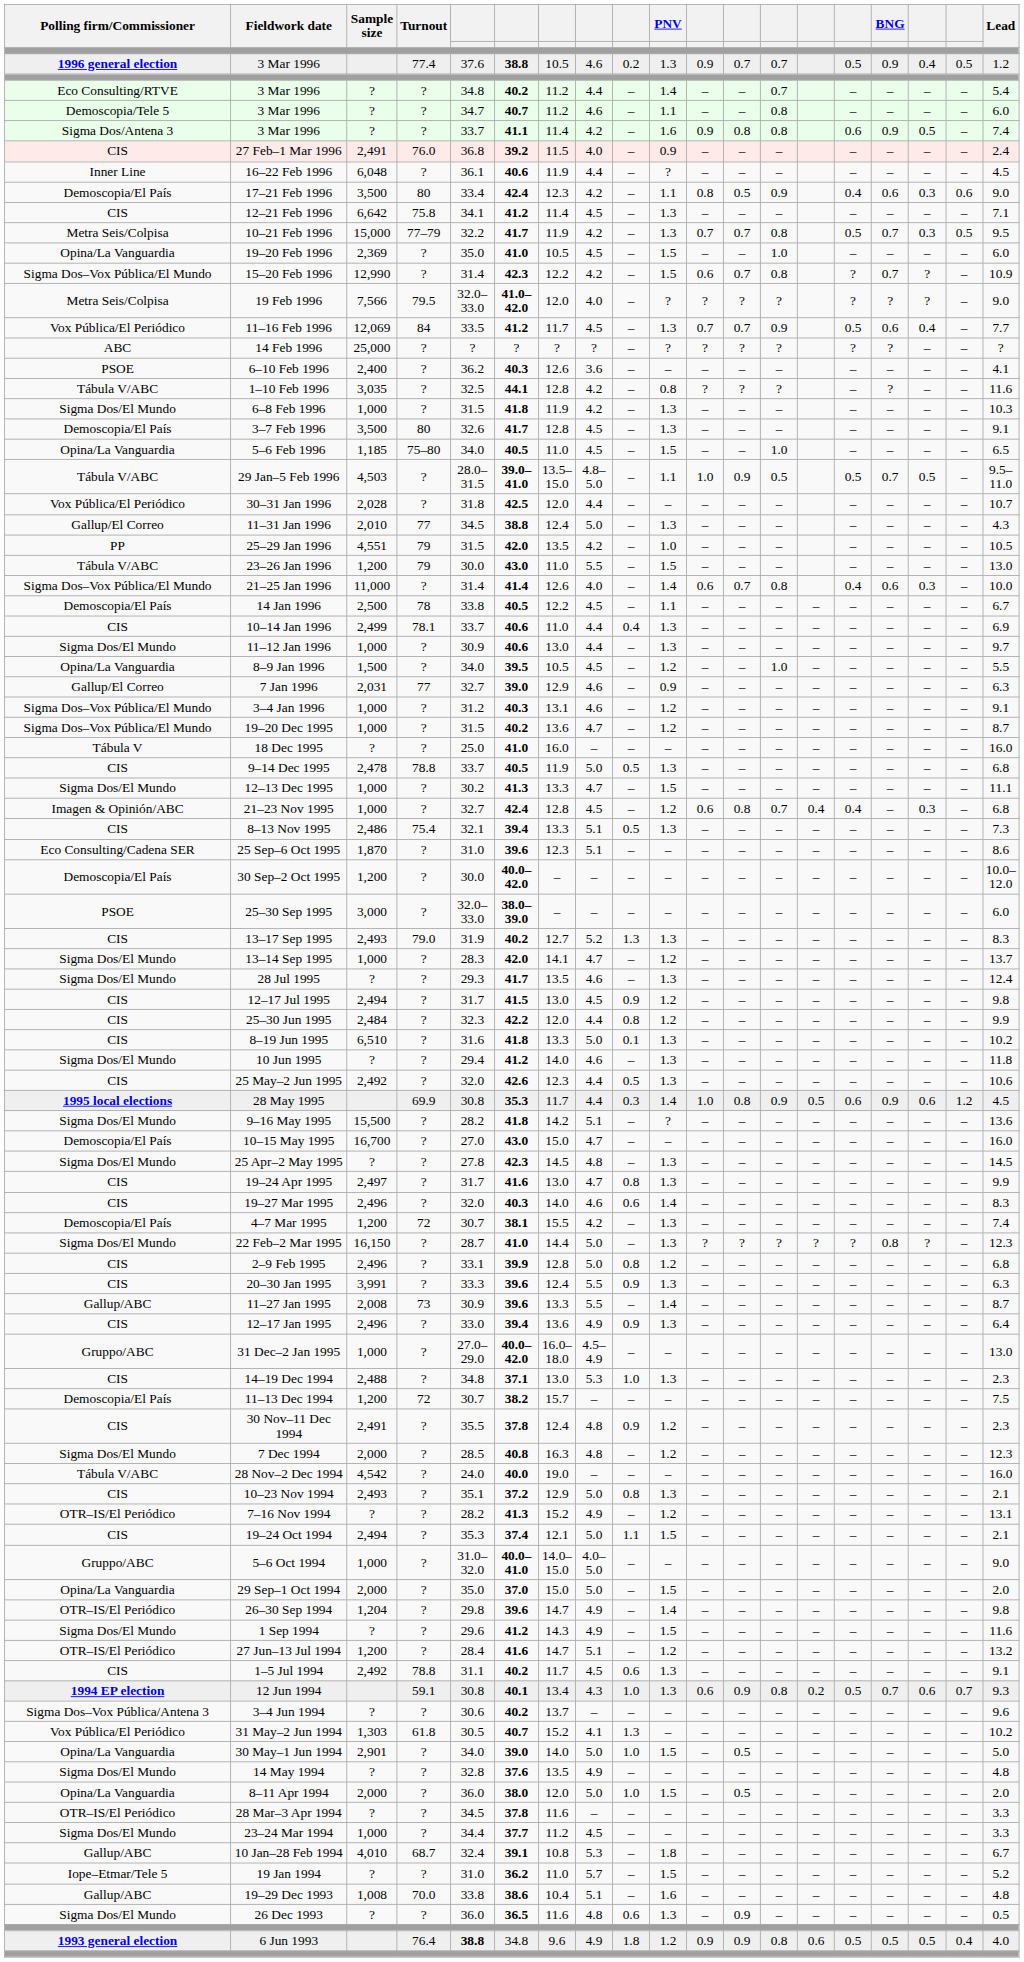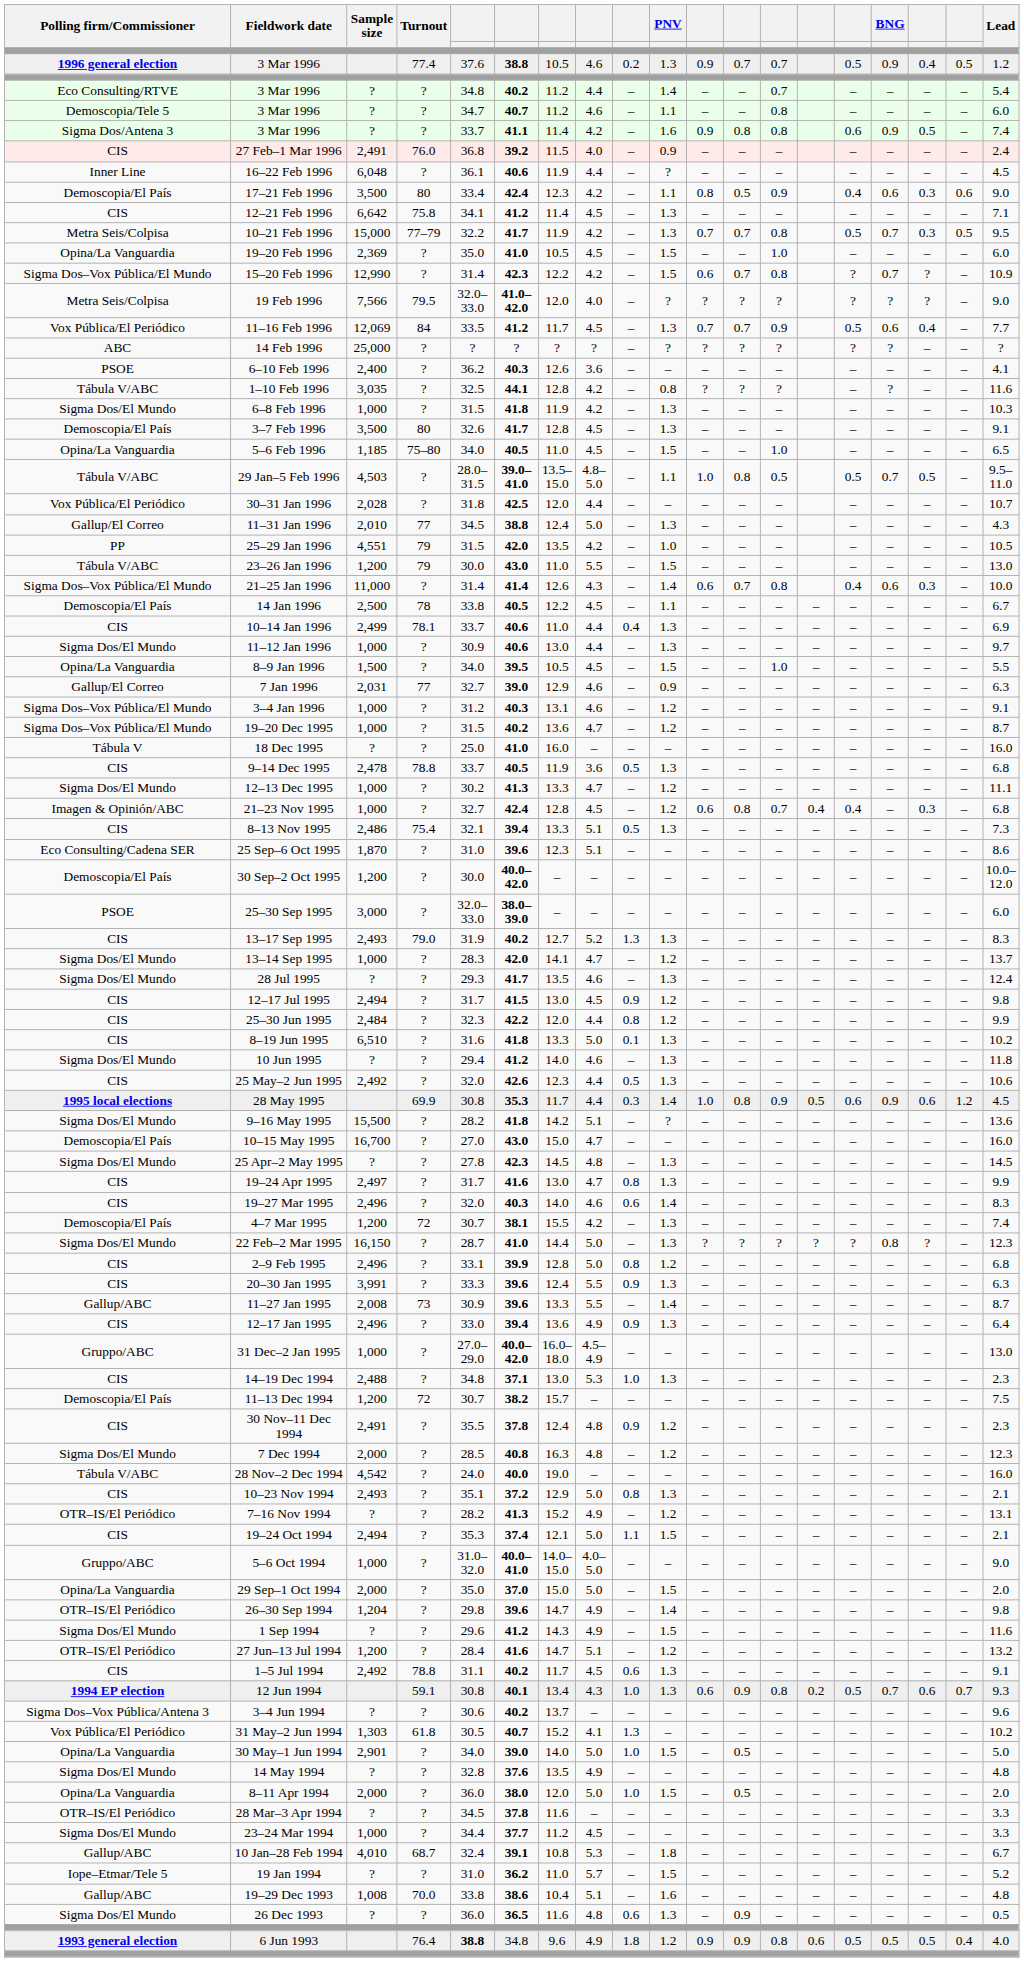(742, 477) 0.9 -> (742, 477) 0.8
(594, 585) 4.0 -> (594, 585) 4.3
(668, 666) 1.2 -> (668, 666) 1.5
(594, 768) 5.0 -> (594, 768) 3.6
(668, 788) 1.5 -> (668, 788) 1.2
